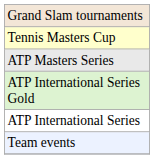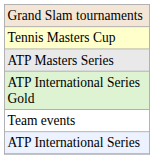(74, 121) ATP International Series -> (41, 121) Team events
(41, 143) Team events -> (74, 143) ATP International Series
